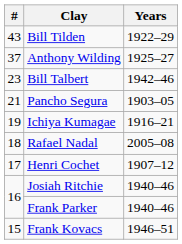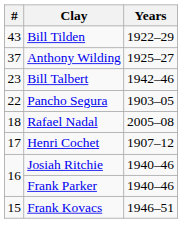(14, 100) 21 -> (14, 100) 22
- row: (71, 122)
